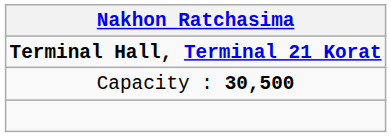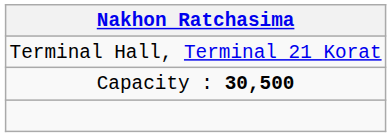(196, 52) bold -> (196, 52) normal
